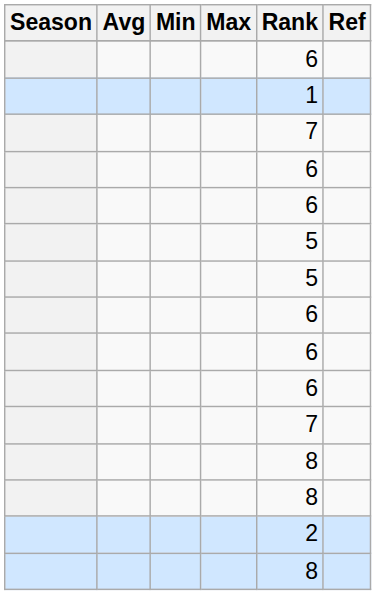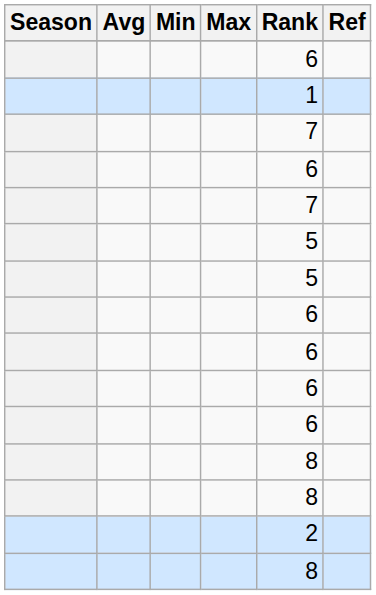(312, 205) 6 -> (312, 205) 7
(312, 424) 7 -> (312, 424) 6
